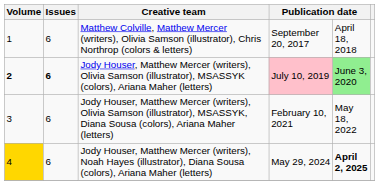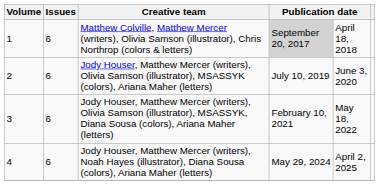(295, 38) no background -> (295, 38) lightgrey background
(9, 76) bold -> (9, 76) normal
(48, 76) bold -> (48, 76) normal
(300, 76) pink background -> (301, 76) no background
(351, 76) lightgreen background -> (351, 76) no background
(9, 161) gold background -> (9, 161) no background
(351, 161) bold -> (350, 161) normal
